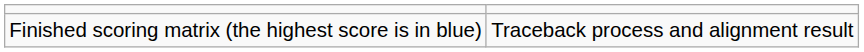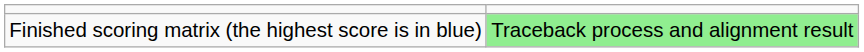(672, 30) no background -> (672, 30) lightgreen background
